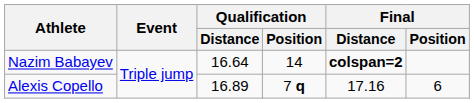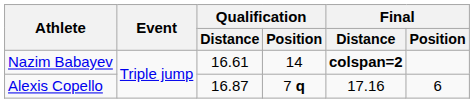(230, 63) 16.64 -> (230, 63) 16.61
(230, 86) 16.89 -> (230, 86) 16.87
